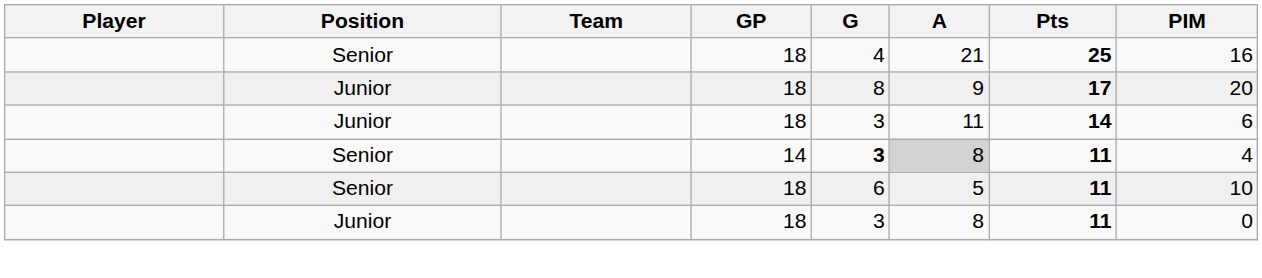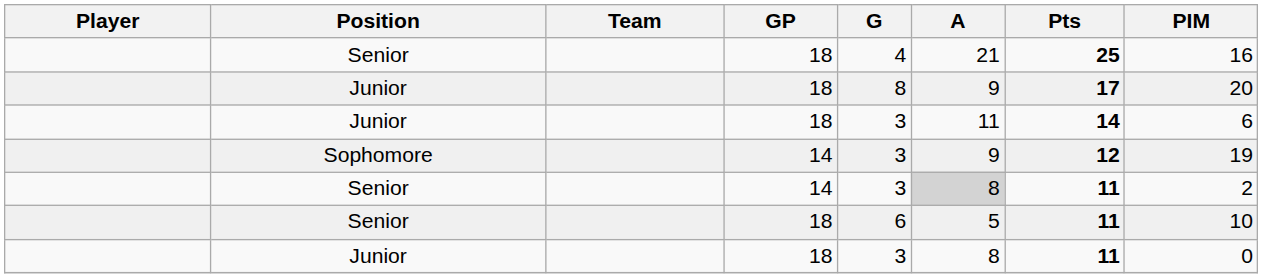+ row: (378, 155)
(879, 155) bold -> (900, 188) normal
(1247, 155) 4 -> (1247, 188) 2
